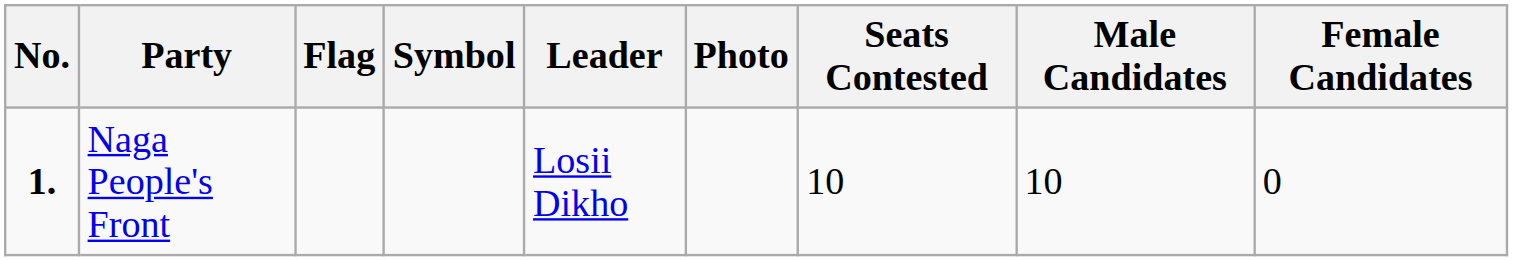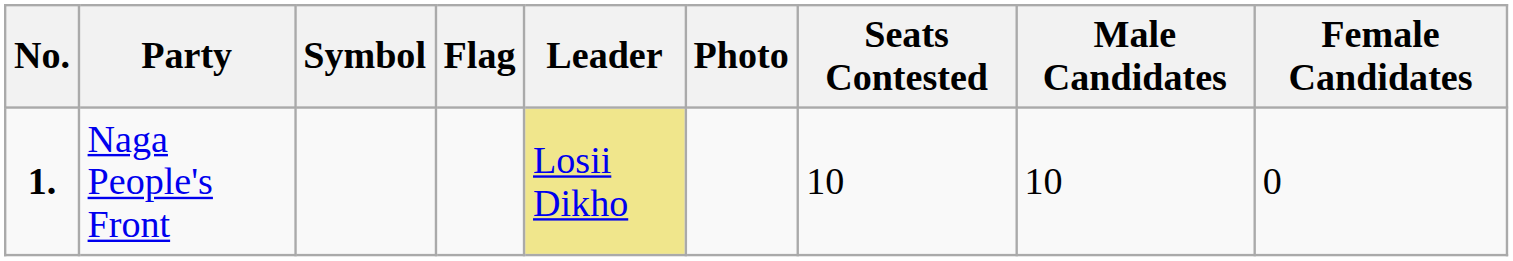columns swapped: (339, 56) <-> (454, 56)
(581, 180) no background -> (581, 180) khaki background
